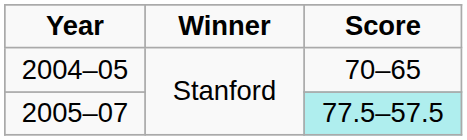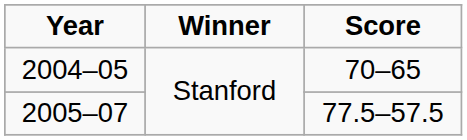(383, 112) paleturquoise background -> (383, 112) no background
